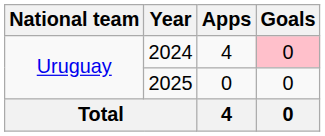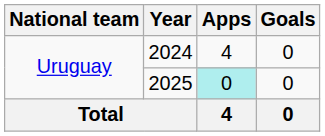(288, 51) pink background -> (288, 51) no background
(227, 83) no background -> (227, 83) paleturquoise background
